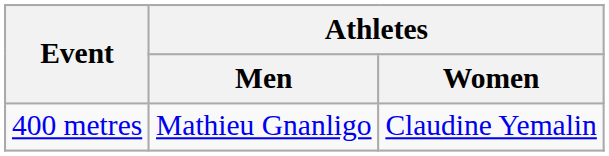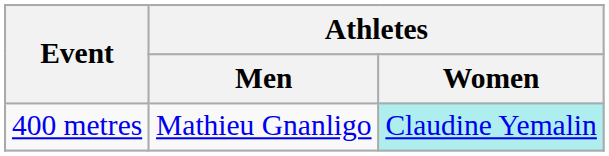(491, 126) no background -> (491, 126) paleturquoise background
